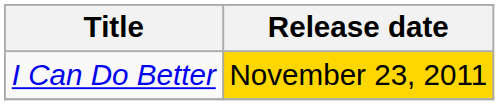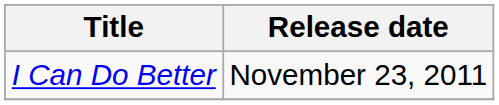(358, 74) gold background -> (358, 74) no background
